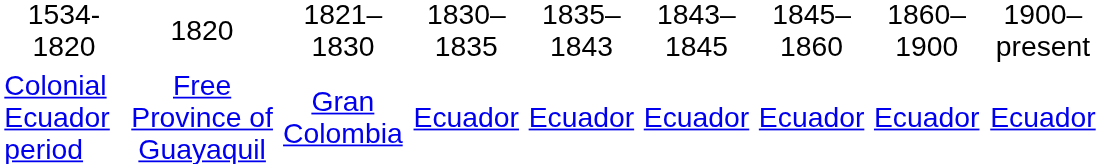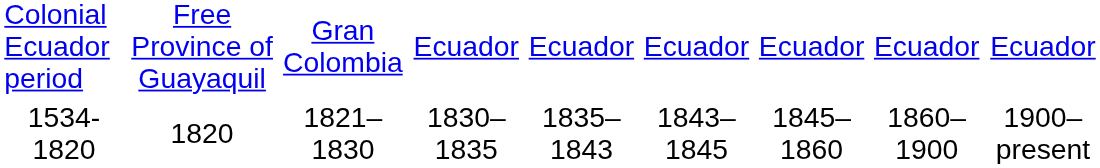rows swapped: (57, 117) <-> (64, 30)
